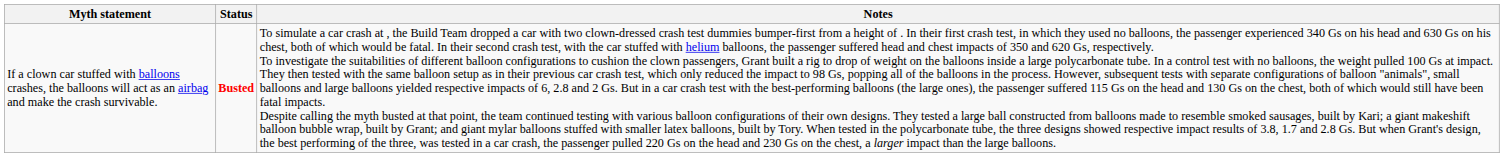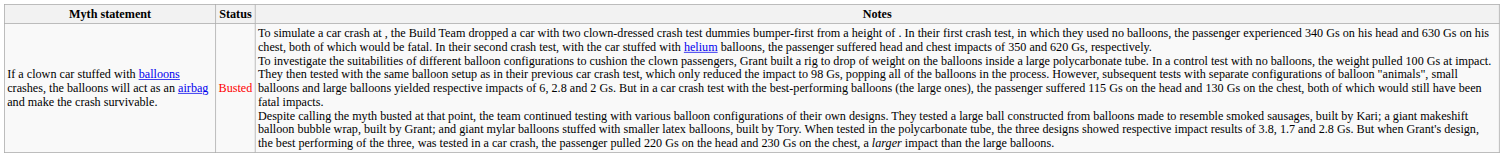(236, 88) bold -> (235, 88) normal
